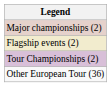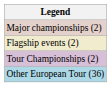(55, 74) no background -> (55, 74) lightblue background
